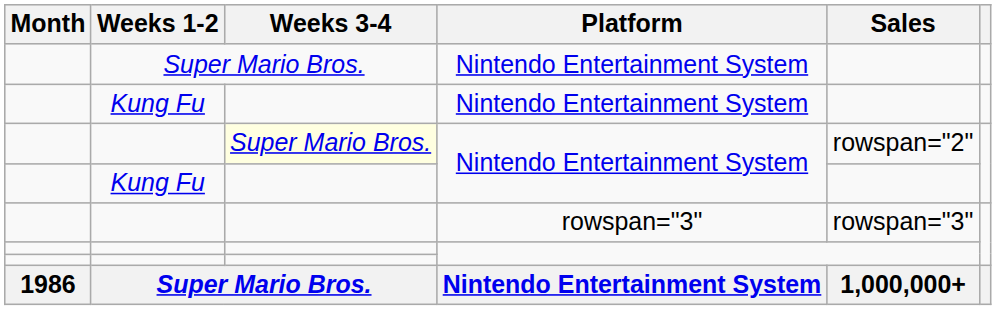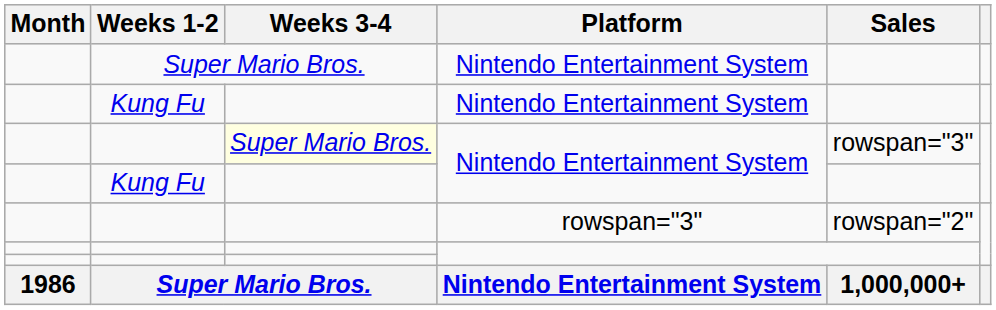(903, 143) rowspan="2" -> (903, 143) rowspan="3"
(903, 222) rowspan="3" -> (903, 222) rowspan="2"
